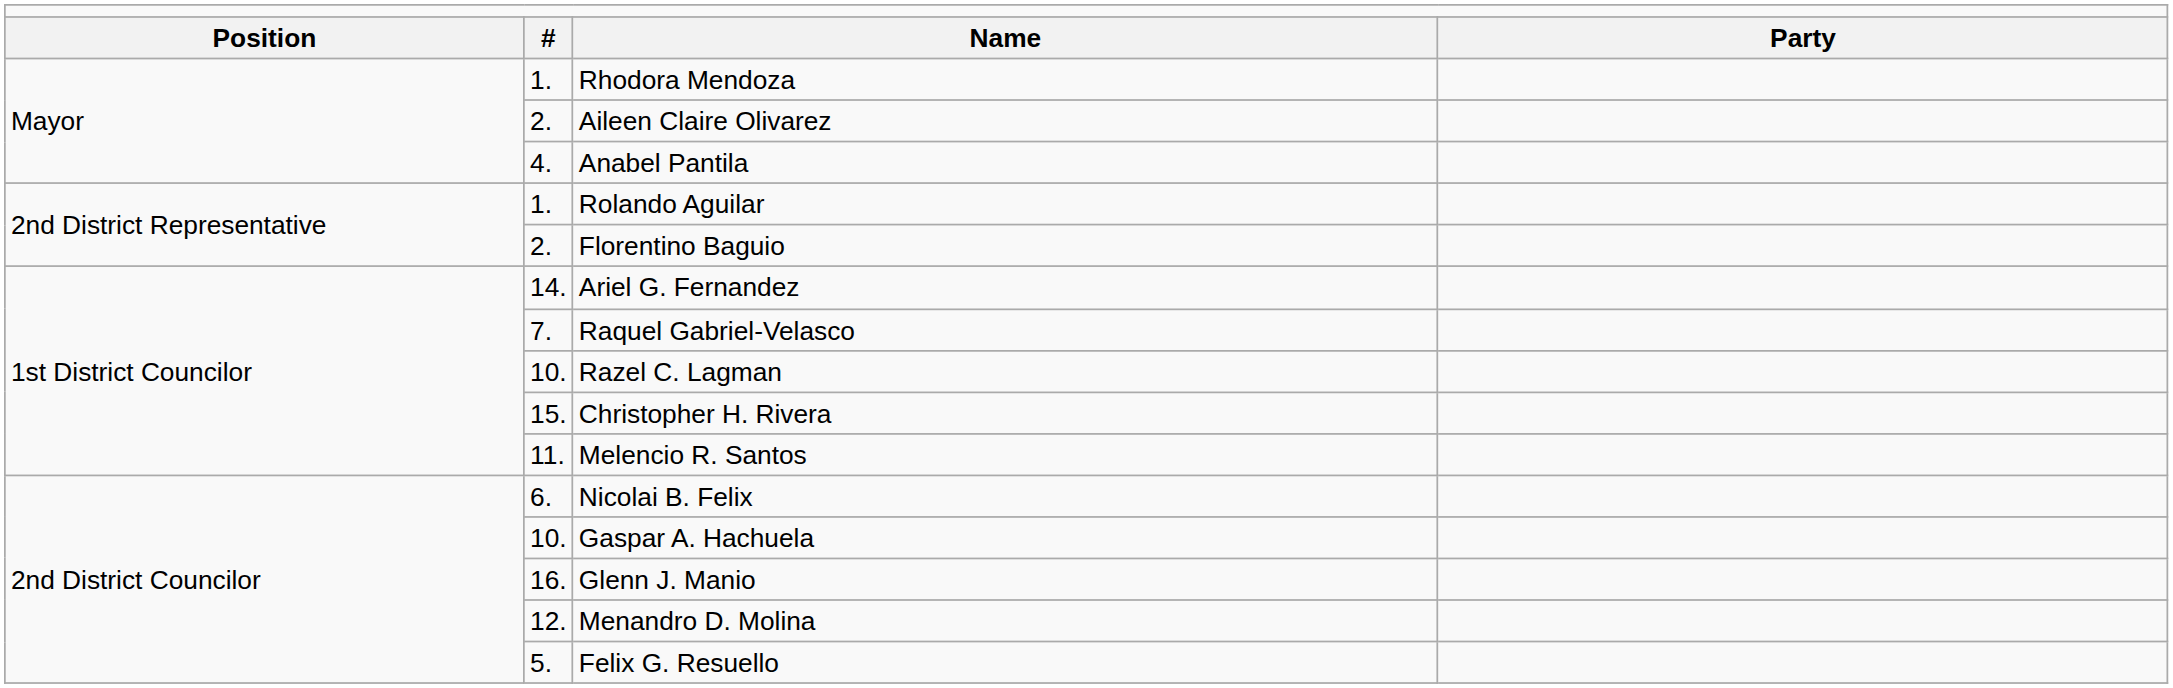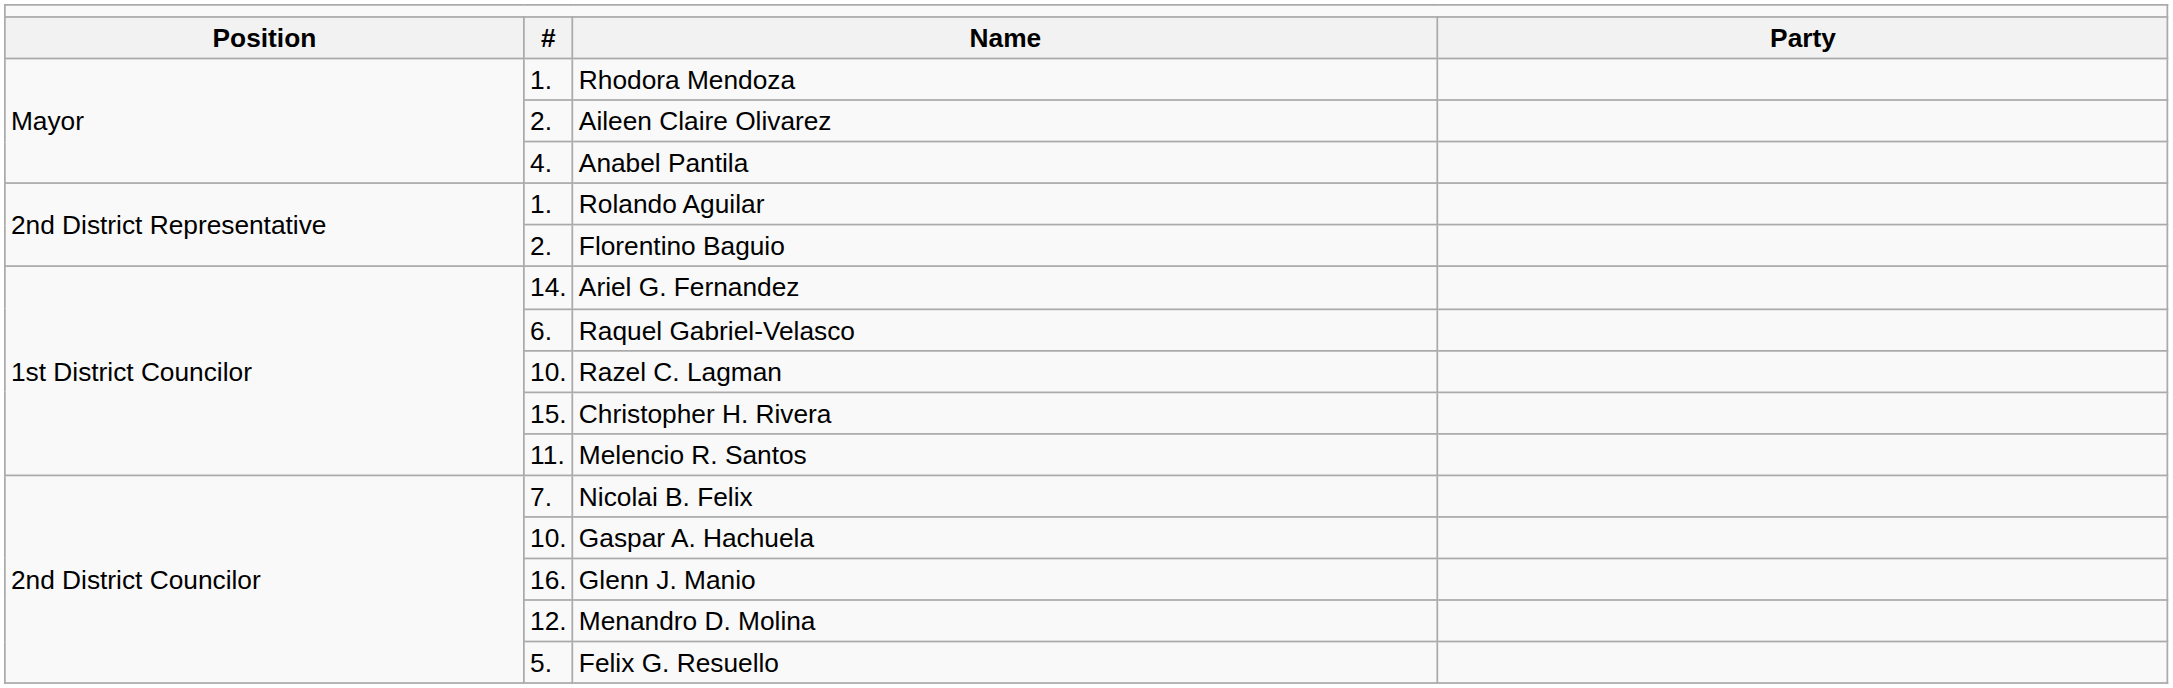(541, 329) 7. -> (541, 329) 6.
(541, 496) 6. -> (541, 496) 7.
